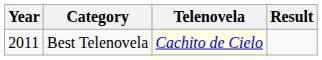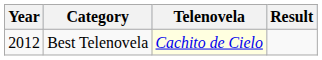(24, 42) 2011 -> (24, 42) 2012
